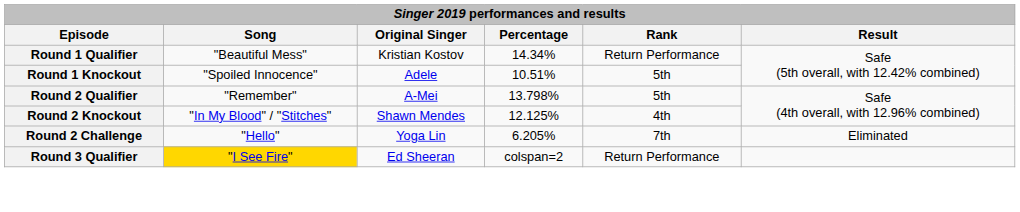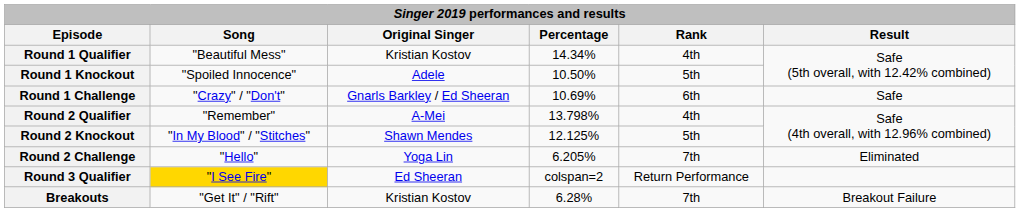(662, 55) Return Performance -> (691, 55) 4th
(534, 75) 10.51% -> (574, 75) 10.50%
+ row: (77, 95)
(662, 95) 5th -> (691, 116) 4th
(662, 116) 4th -> (691, 136) 5th
+ row: (77, 197)
